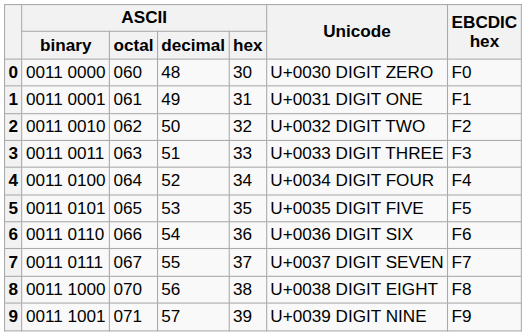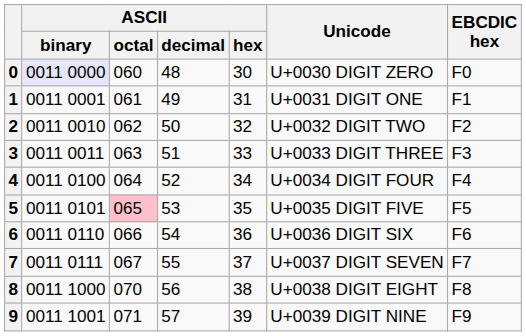(66, 72) no background -> (66, 72) lavender background
(128, 208) no background -> (128, 208) pink background
